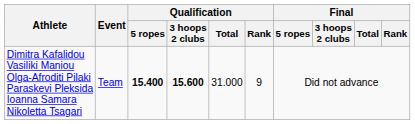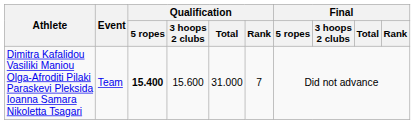(188, 83) bold -> (188, 83) normal
(259, 83) 9 -> (259, 83) 7
